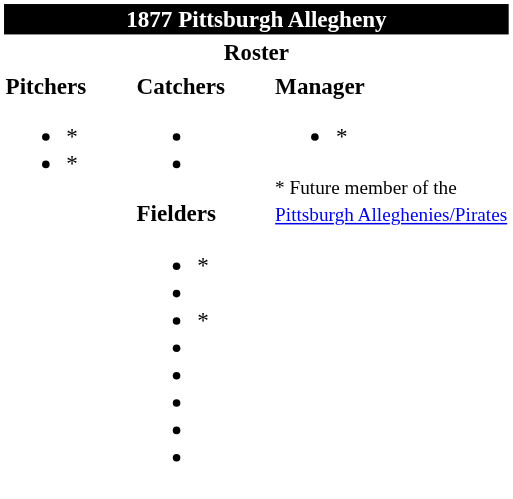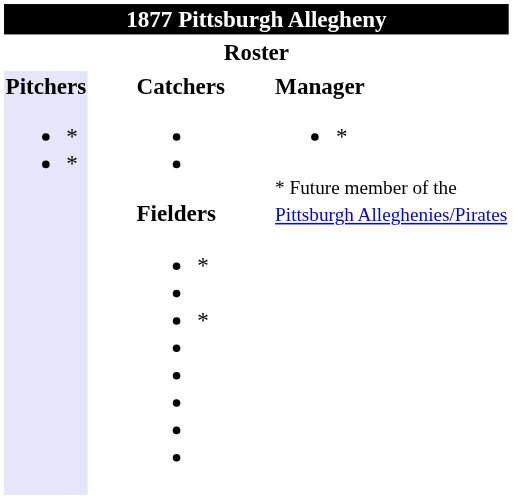(46, 125) no background -> (46, 125) lavender background
